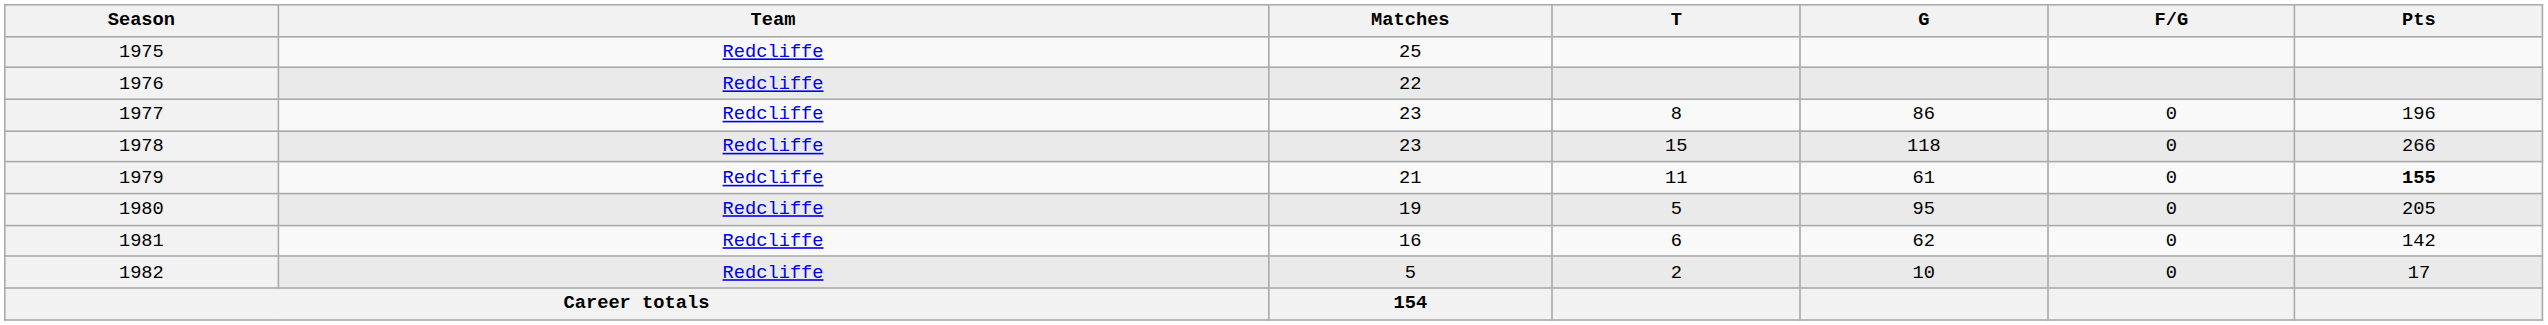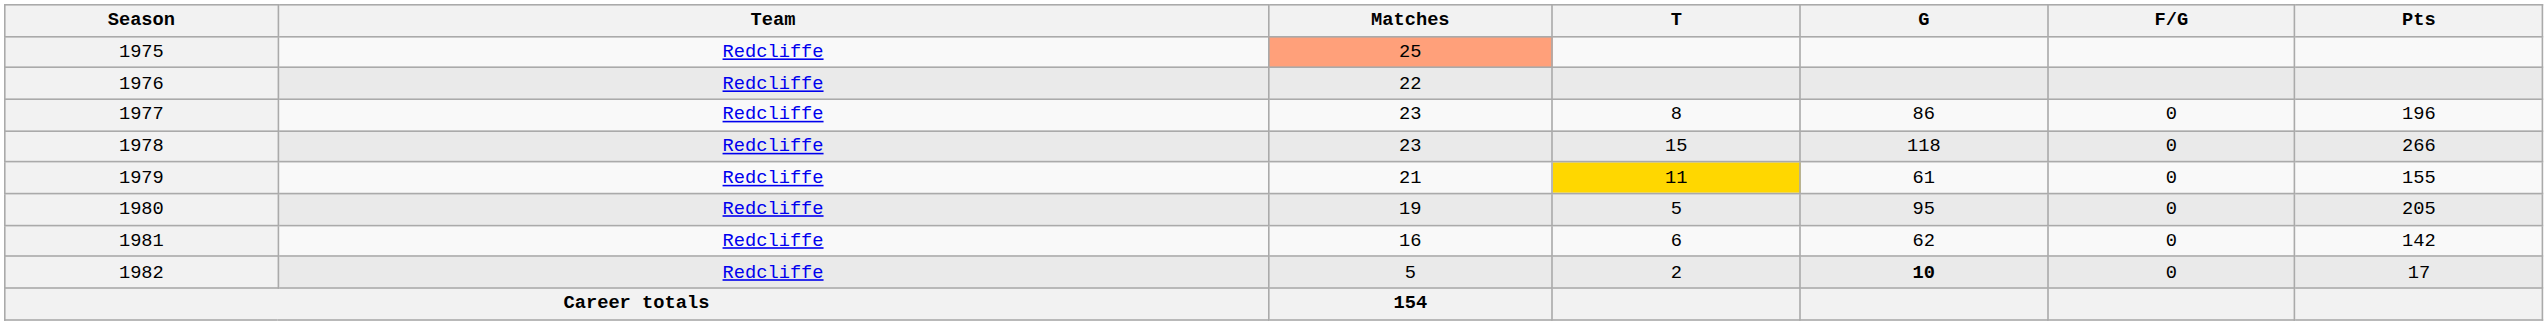(1410, 52) no background -> (1410, 52) lightsalmon background
(1676, 177) no background -> (1676, 177) gold background
(2419, 177) bold -> (2419, 177) normal
(1924, 272) normal -> (1924, 272) bold
